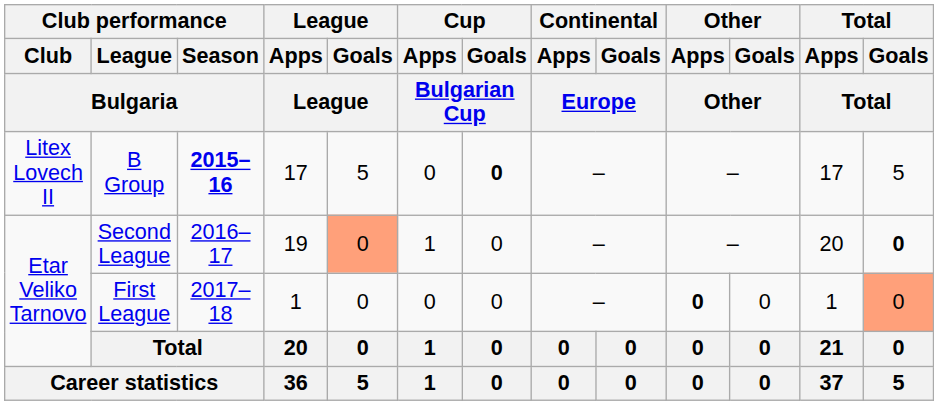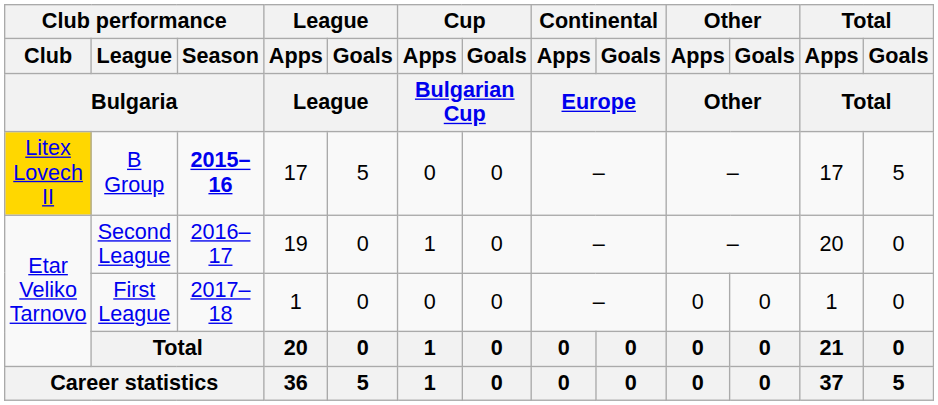(48, 172) no background -> (48, 172) gold background
(497, 172) bold -> (497, 172) normal
(363, 243) lightsalmon background -> (363, 243) no background
(899, 243) bold -> (899, 243) normal
(698, 302) bold -> (698, 302) normal
(899, 302) lightsalmon background -> (899, 302) no background
